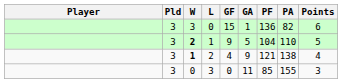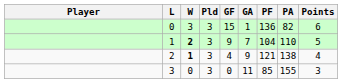columns swapped: (173, 12) <-> (211, 12)
(248, 41) 5 -> (248, 41) 7
